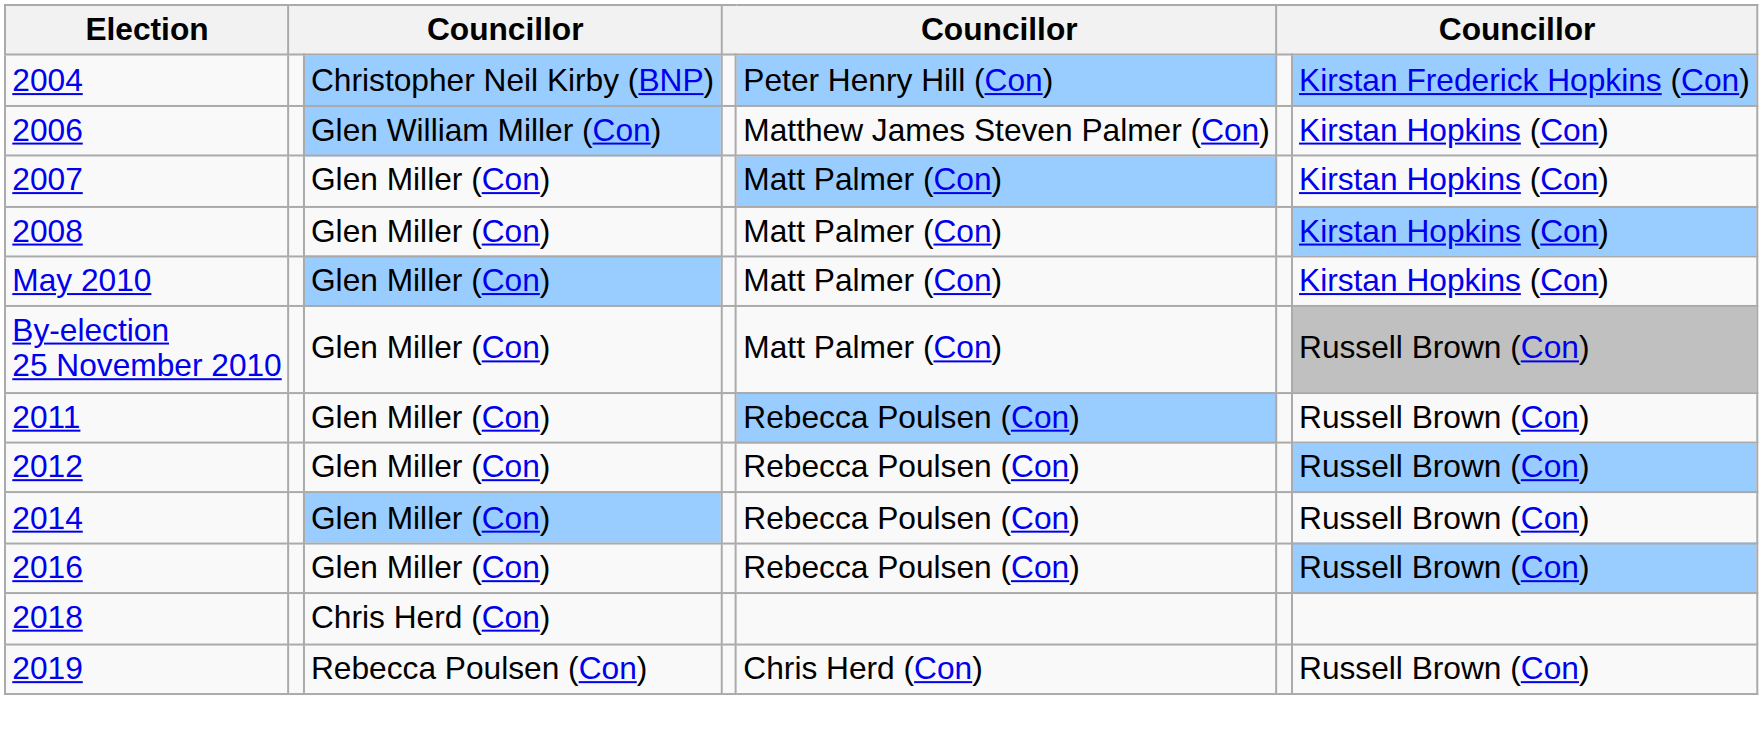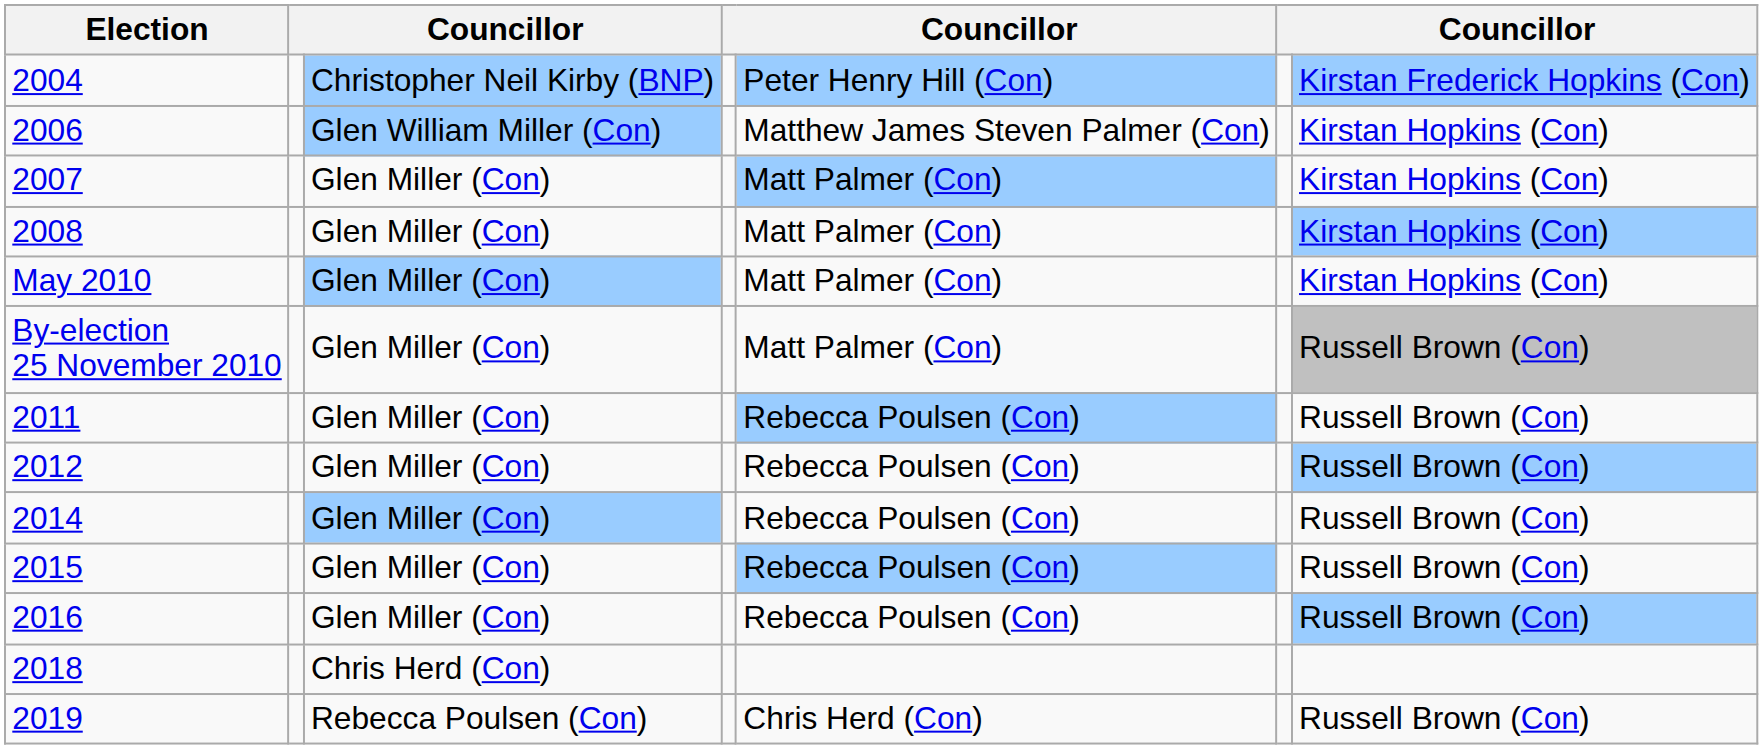+ row: (48, 567)
